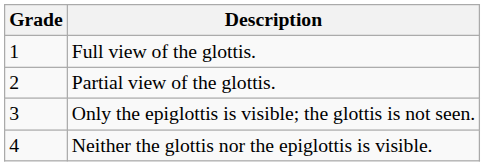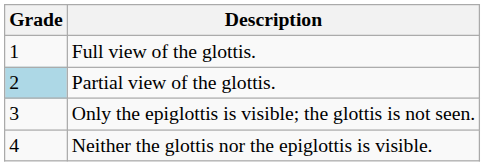(14, 82) no background -> (14, 82) lightblue background
